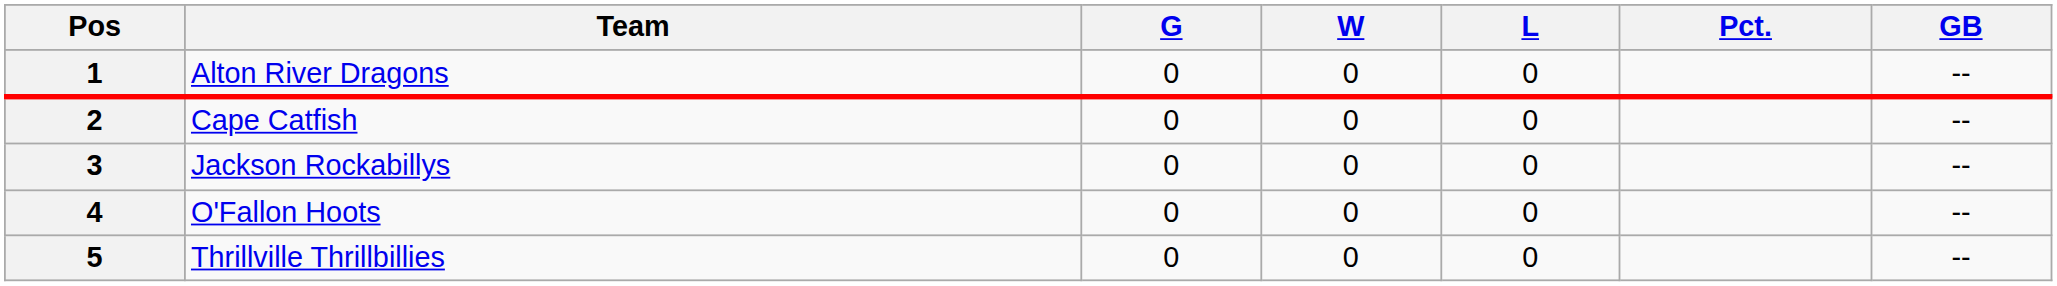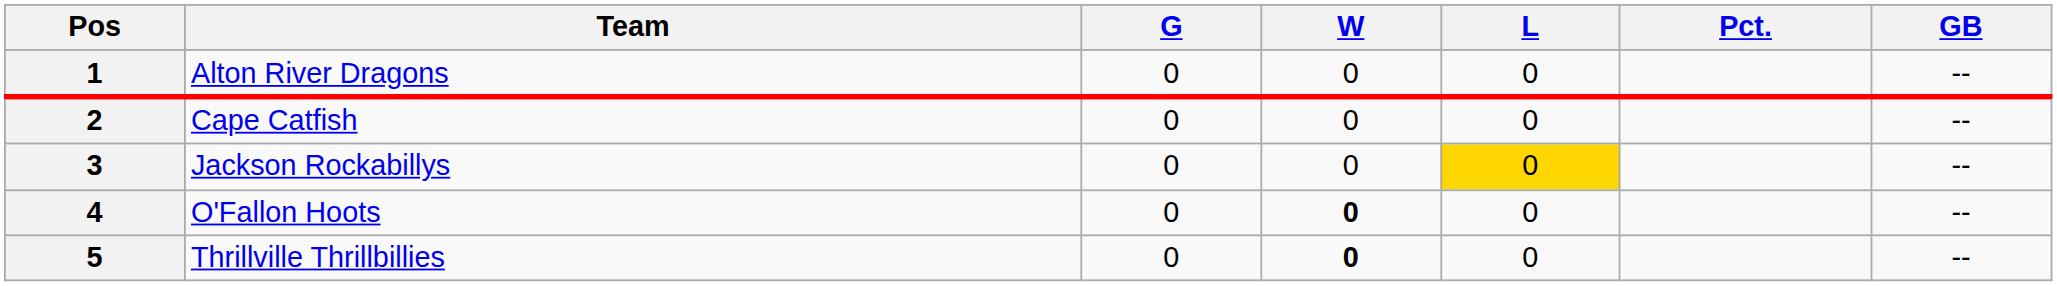(1530, 166) no background -> (1530, 166) gold background
(1351, 211) normal -> (1351, 211) bold
(1351, 257) normal -> (1351, 257) bold
